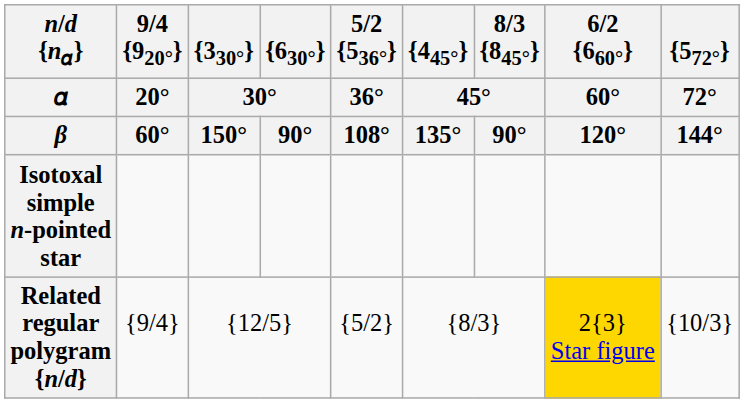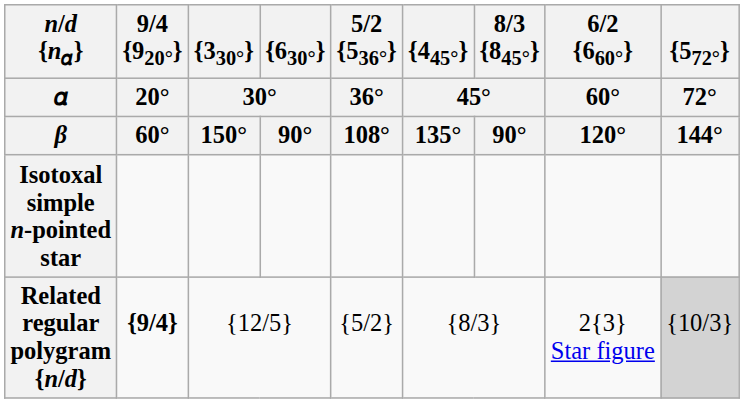(152, 323) normal -> (152, 323) bold
(603, 337) gold background -> (603, 337) no background
(700, 323) no background -> (700, 323) lightgrey background
